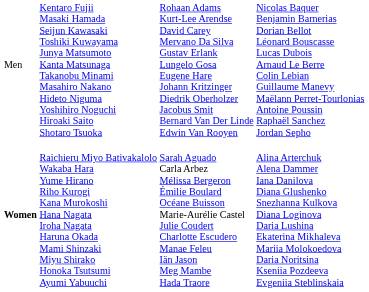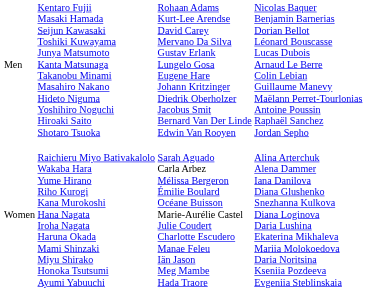(20, 214) bold -> (19, 214) normal
